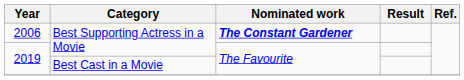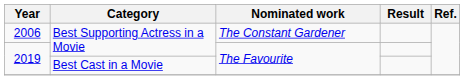(286, 33) bold -> (282, 33) normal
